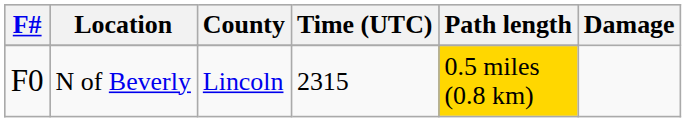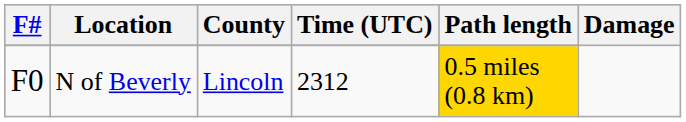(323, 80) 2315 -> (323, 80) 2312
